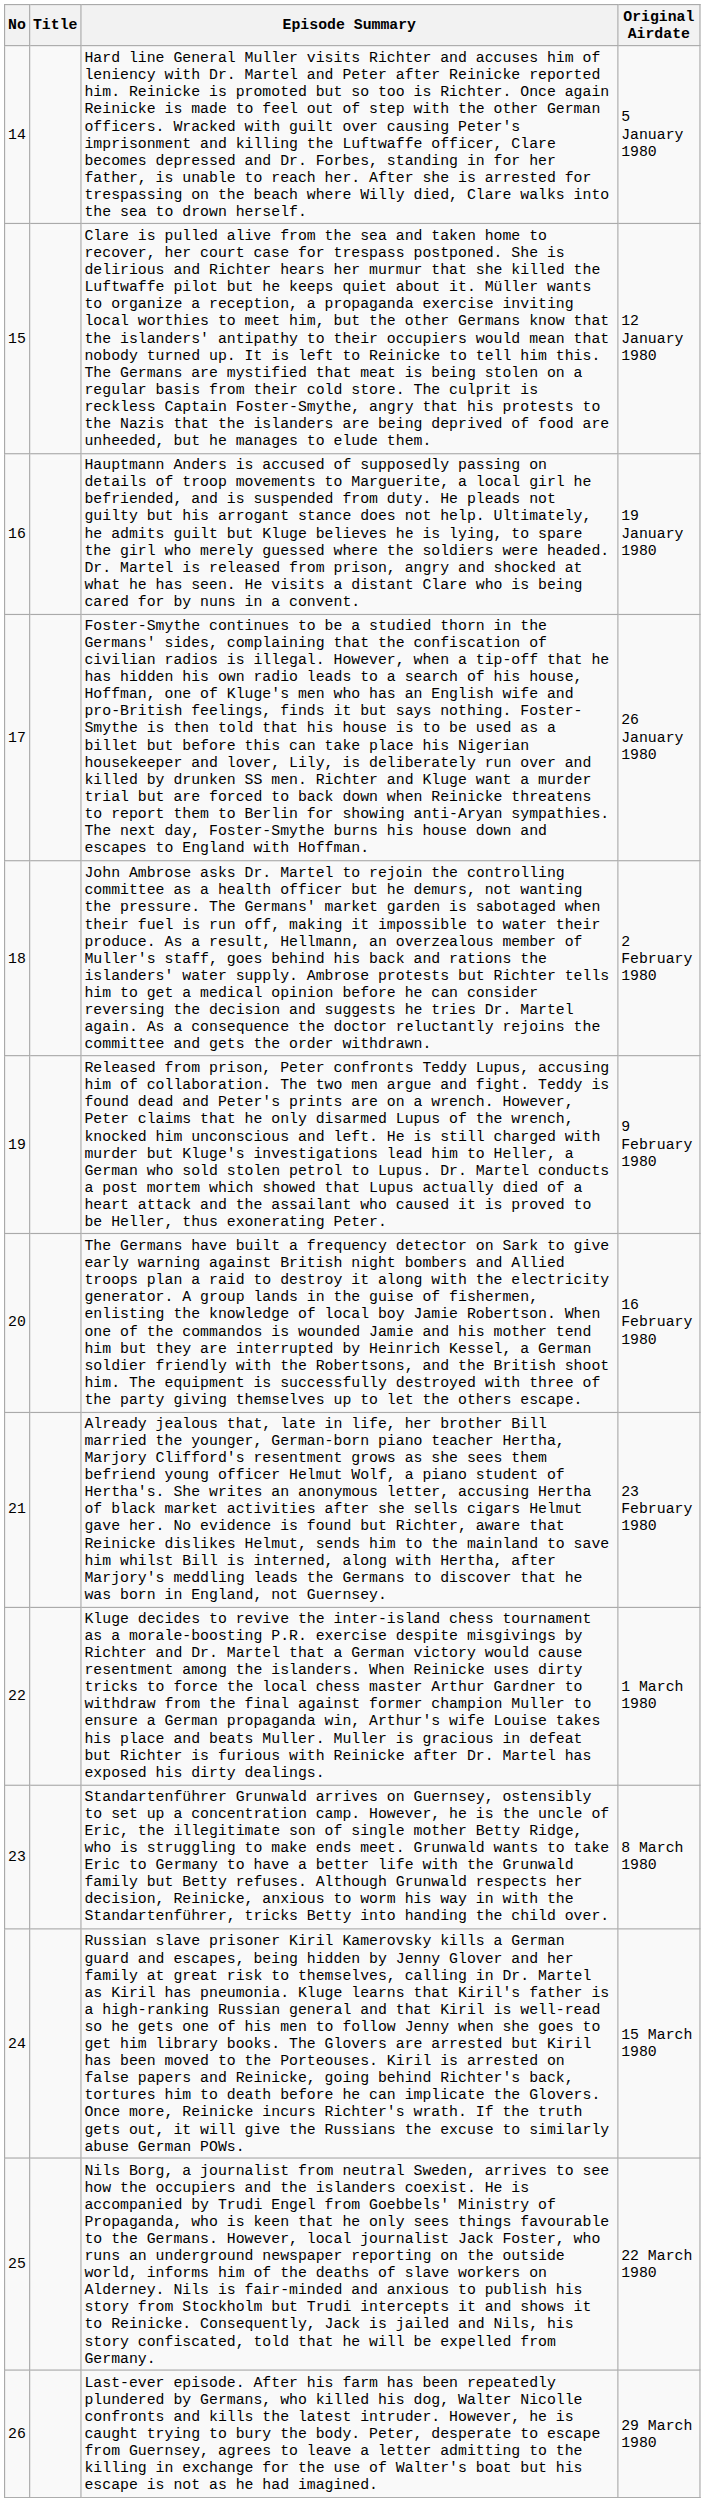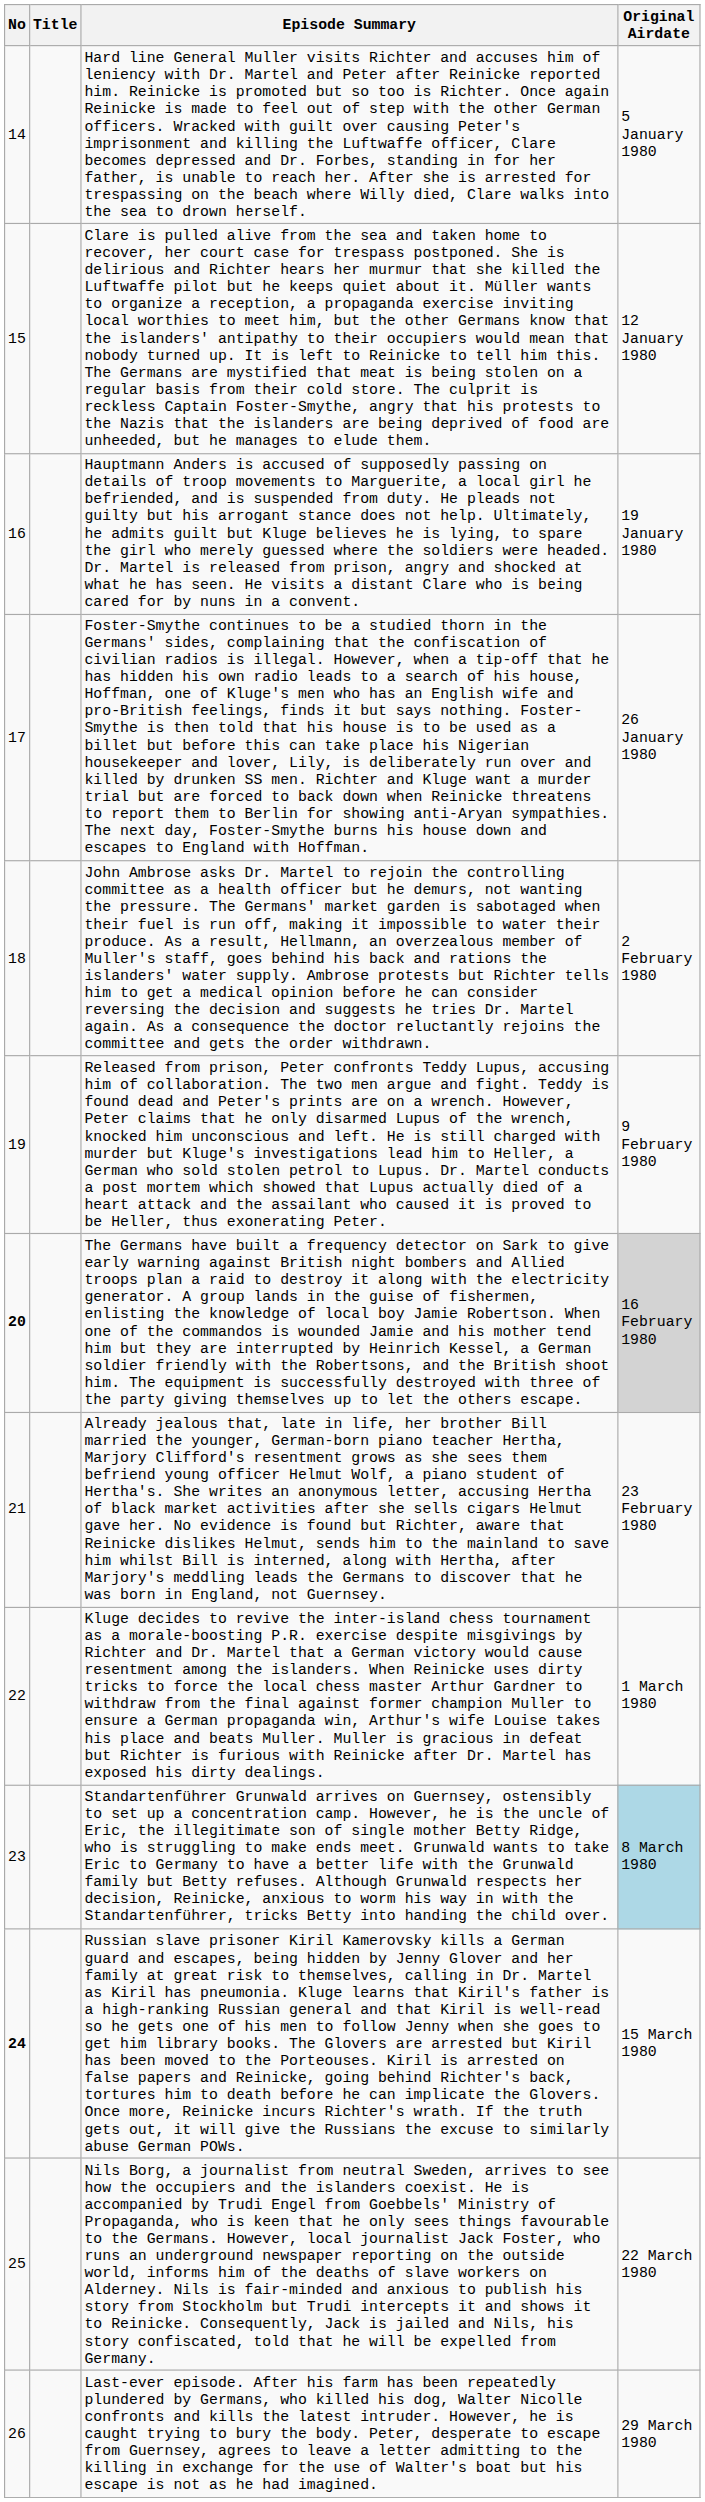(17, 1323) normal -> (17, 1323) bold
(657, 1323) no background -> (657, 1323) lightgrey background
(652, 1857) no background -> (652, 1857) lightblue background
(17, 2044) normal -> (17, 2044) bold
